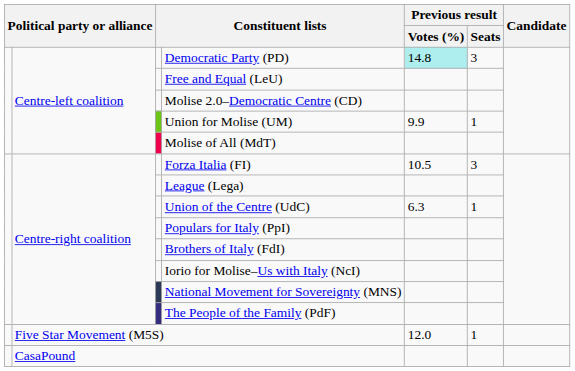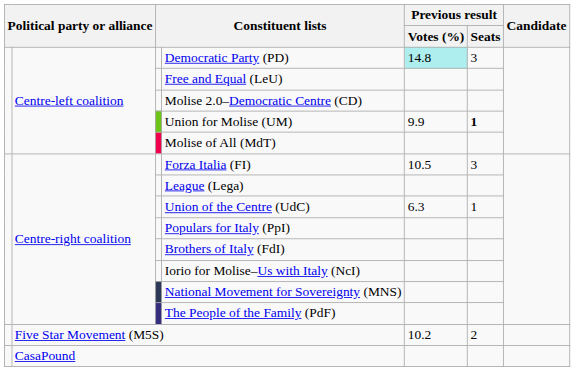(474, 121) normal -> (474, 121) bold
(419, 334) 12.0 -> (419, 334) 10.2
(474, 334) 1 -> (474, 334) 2
